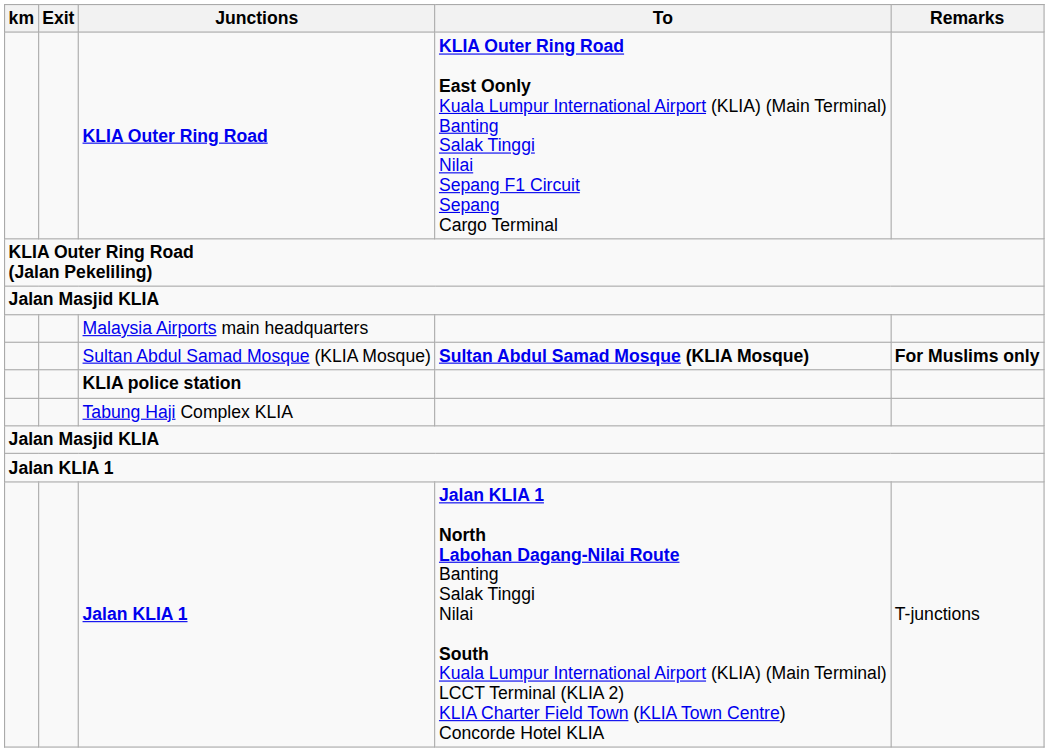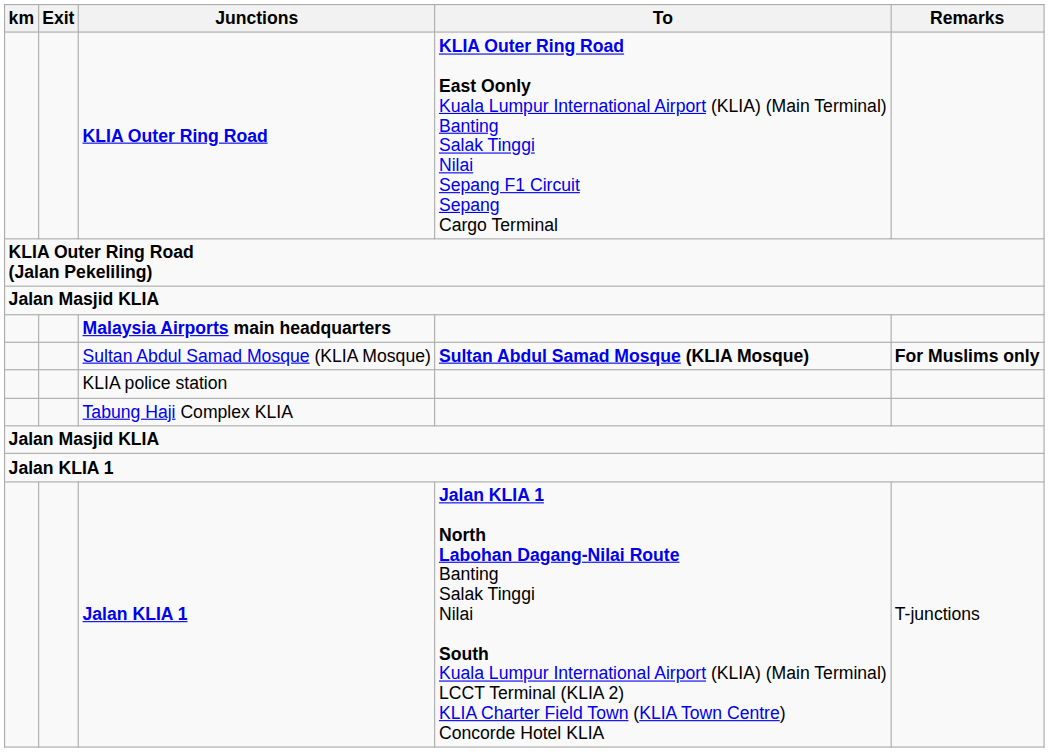(225, 328) normal -> (237, 328) bold
(162, 383) bold -> (155, 383) normal
